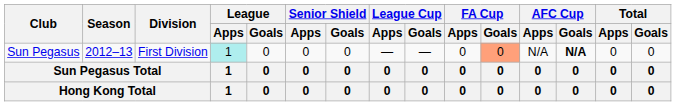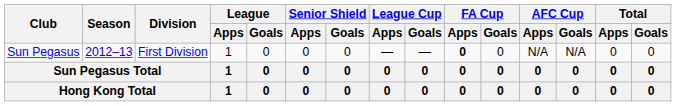(228, 52) paleturquoise background -> (228, 52) no background
(463, 52) normal -> (463, 52) bold
(500, 52) lightsalmon background -> (500, 52) no background
(576, 52) bold -> (576, 52) normal
